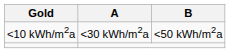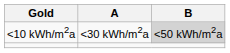(188, 32) no background -> (188, 32) lightgrey background
